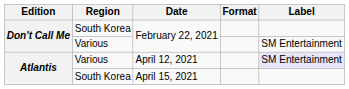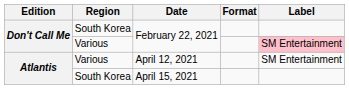(302, 44) no background -> (302, 44) pink background
(302, 60) lavender background -> (302, 60) no background
